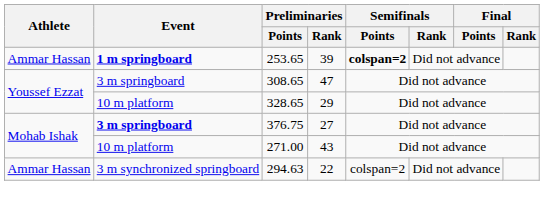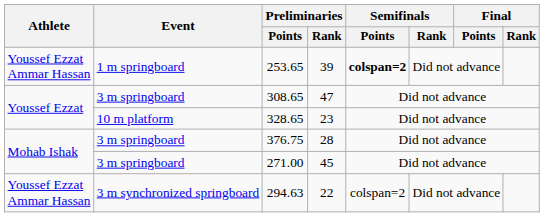(49, 58) Ammar Hassan -> (49, 66) Youssef Ezzat Ammar Hassan
(144, 58) bold -> (141, 66) normal
(327, 103) 29 -> (327, 118) 23
(144, 125) bold -> (141, 140) normal
(327, 125) 27 -> (327, 140) 28
(135, 147) 10 m platform -> (141, 163) 3 m springboard
(327, 147) 43 -> (327, 163) 45
(49, 169) Ammar Hassan -> (49, 193) Youssef Ezzat Ammar Hassan
